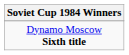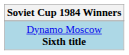(64, 35) no background -> (64, 35) lightblue background
